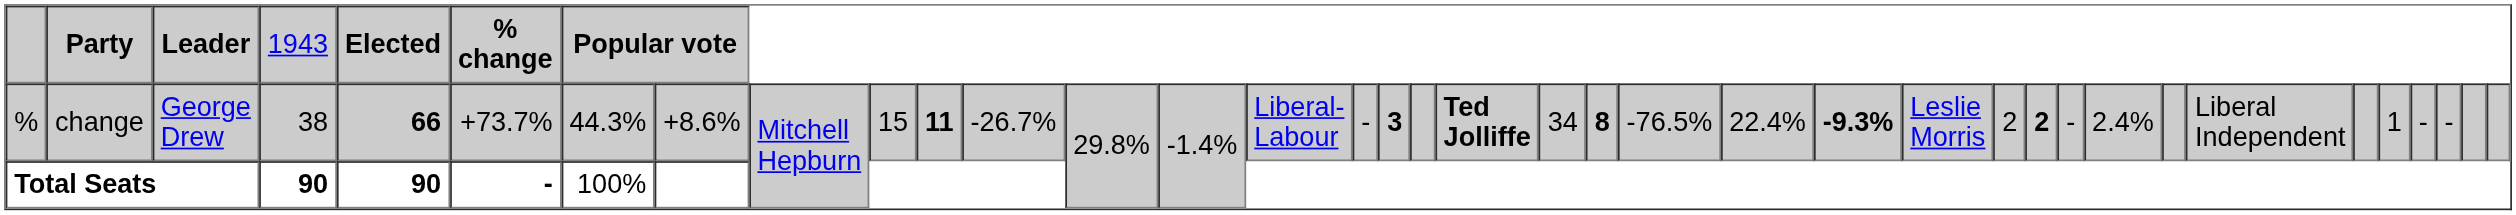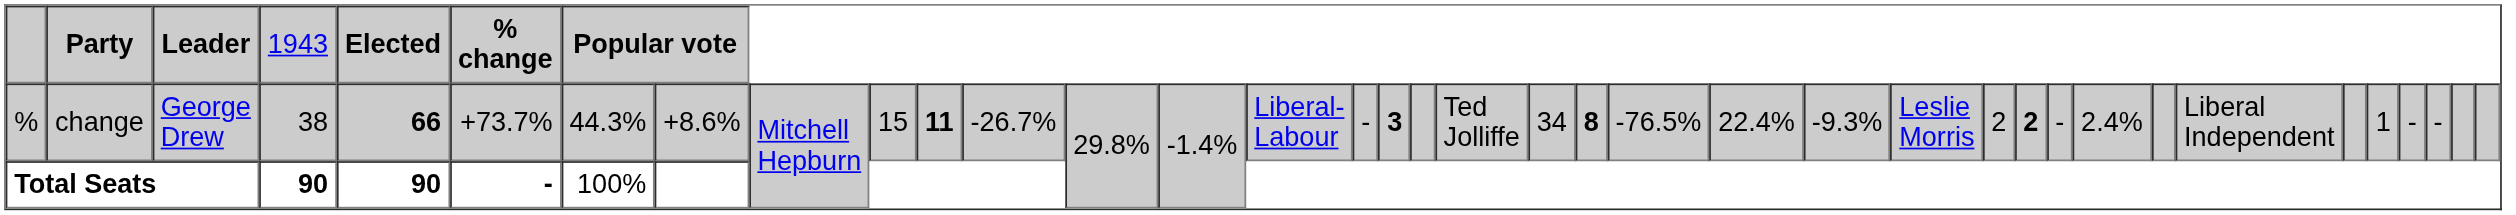(1487, 121) bold -> (1482, 121) normal
(1858, 121) bold -> (1847, 121) normal
